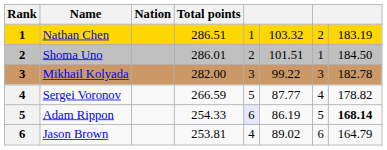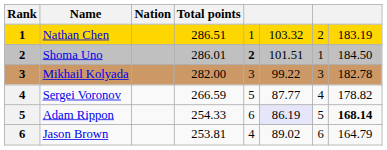(252, 54) normal -> (252, 54) bold
(252, 114) lavender background -> (252, 114) no background
(286, 114) no background -> (286, 114) lavender background
